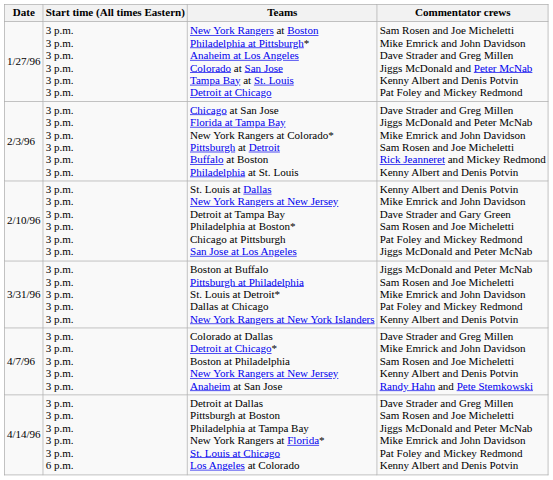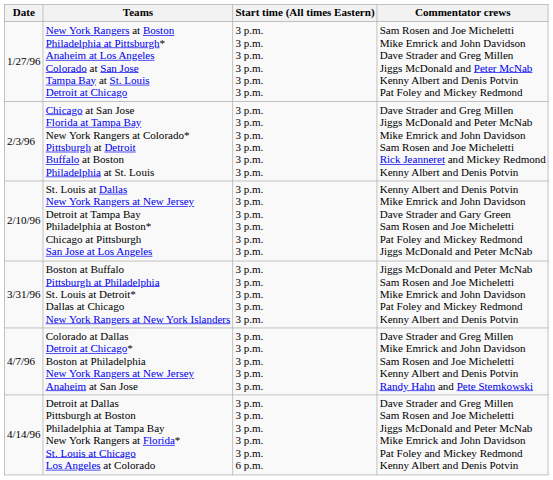columns swapped: (282, 13) <-> (115, 13)
